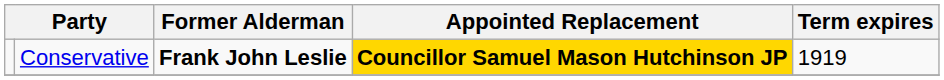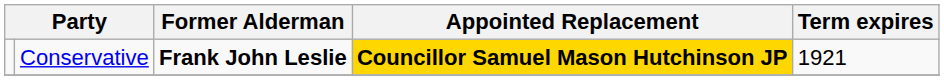(822, 57) 1919 -> (822, 57) 1921
